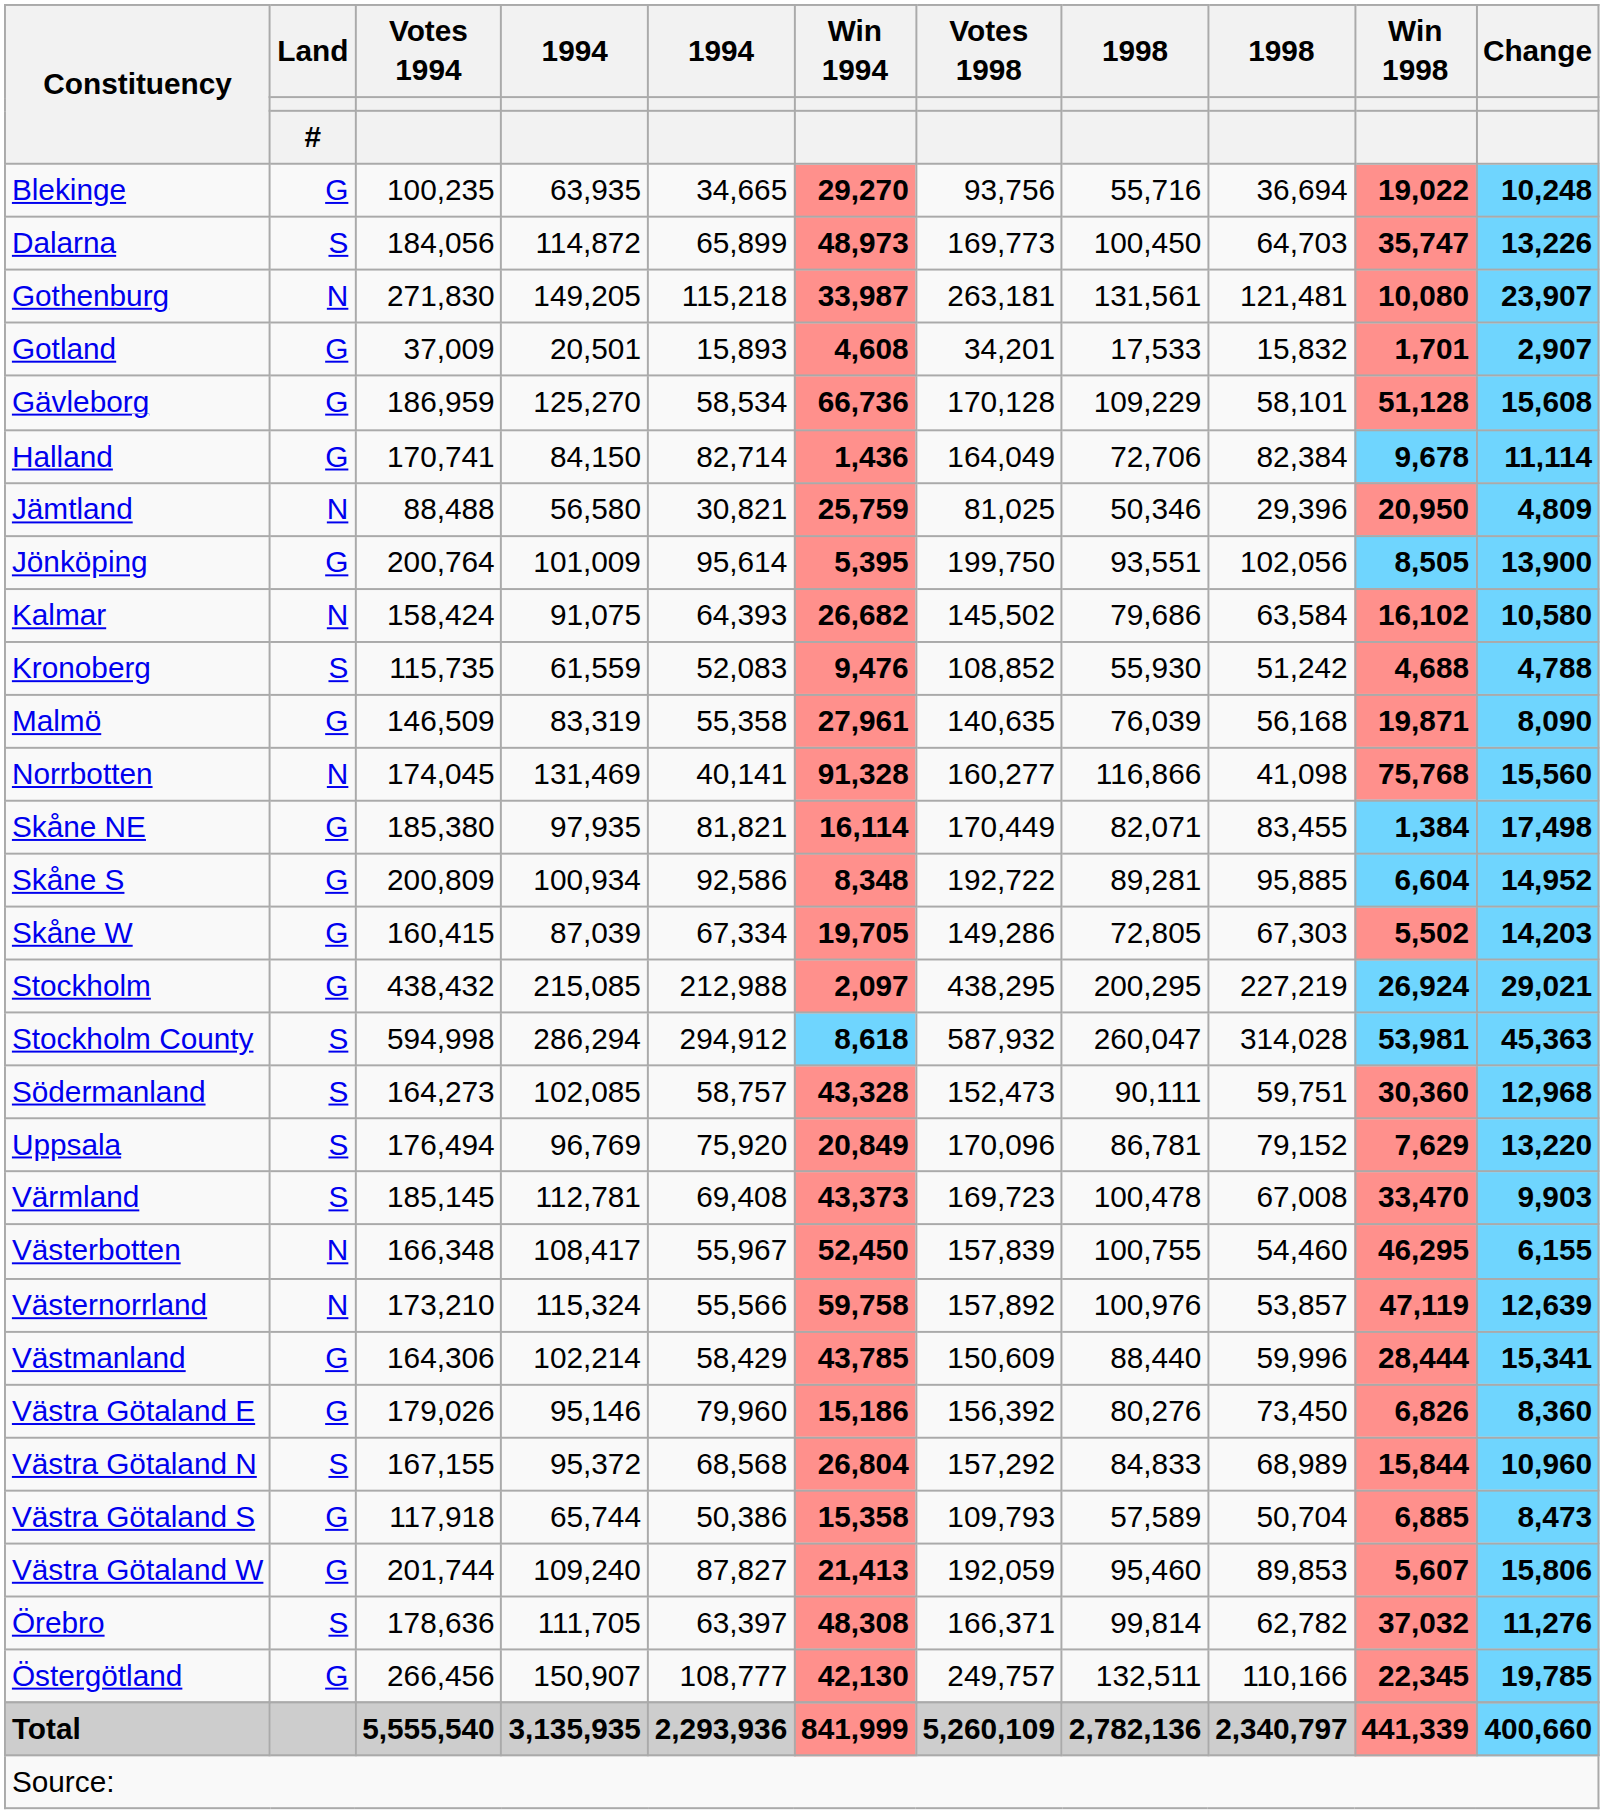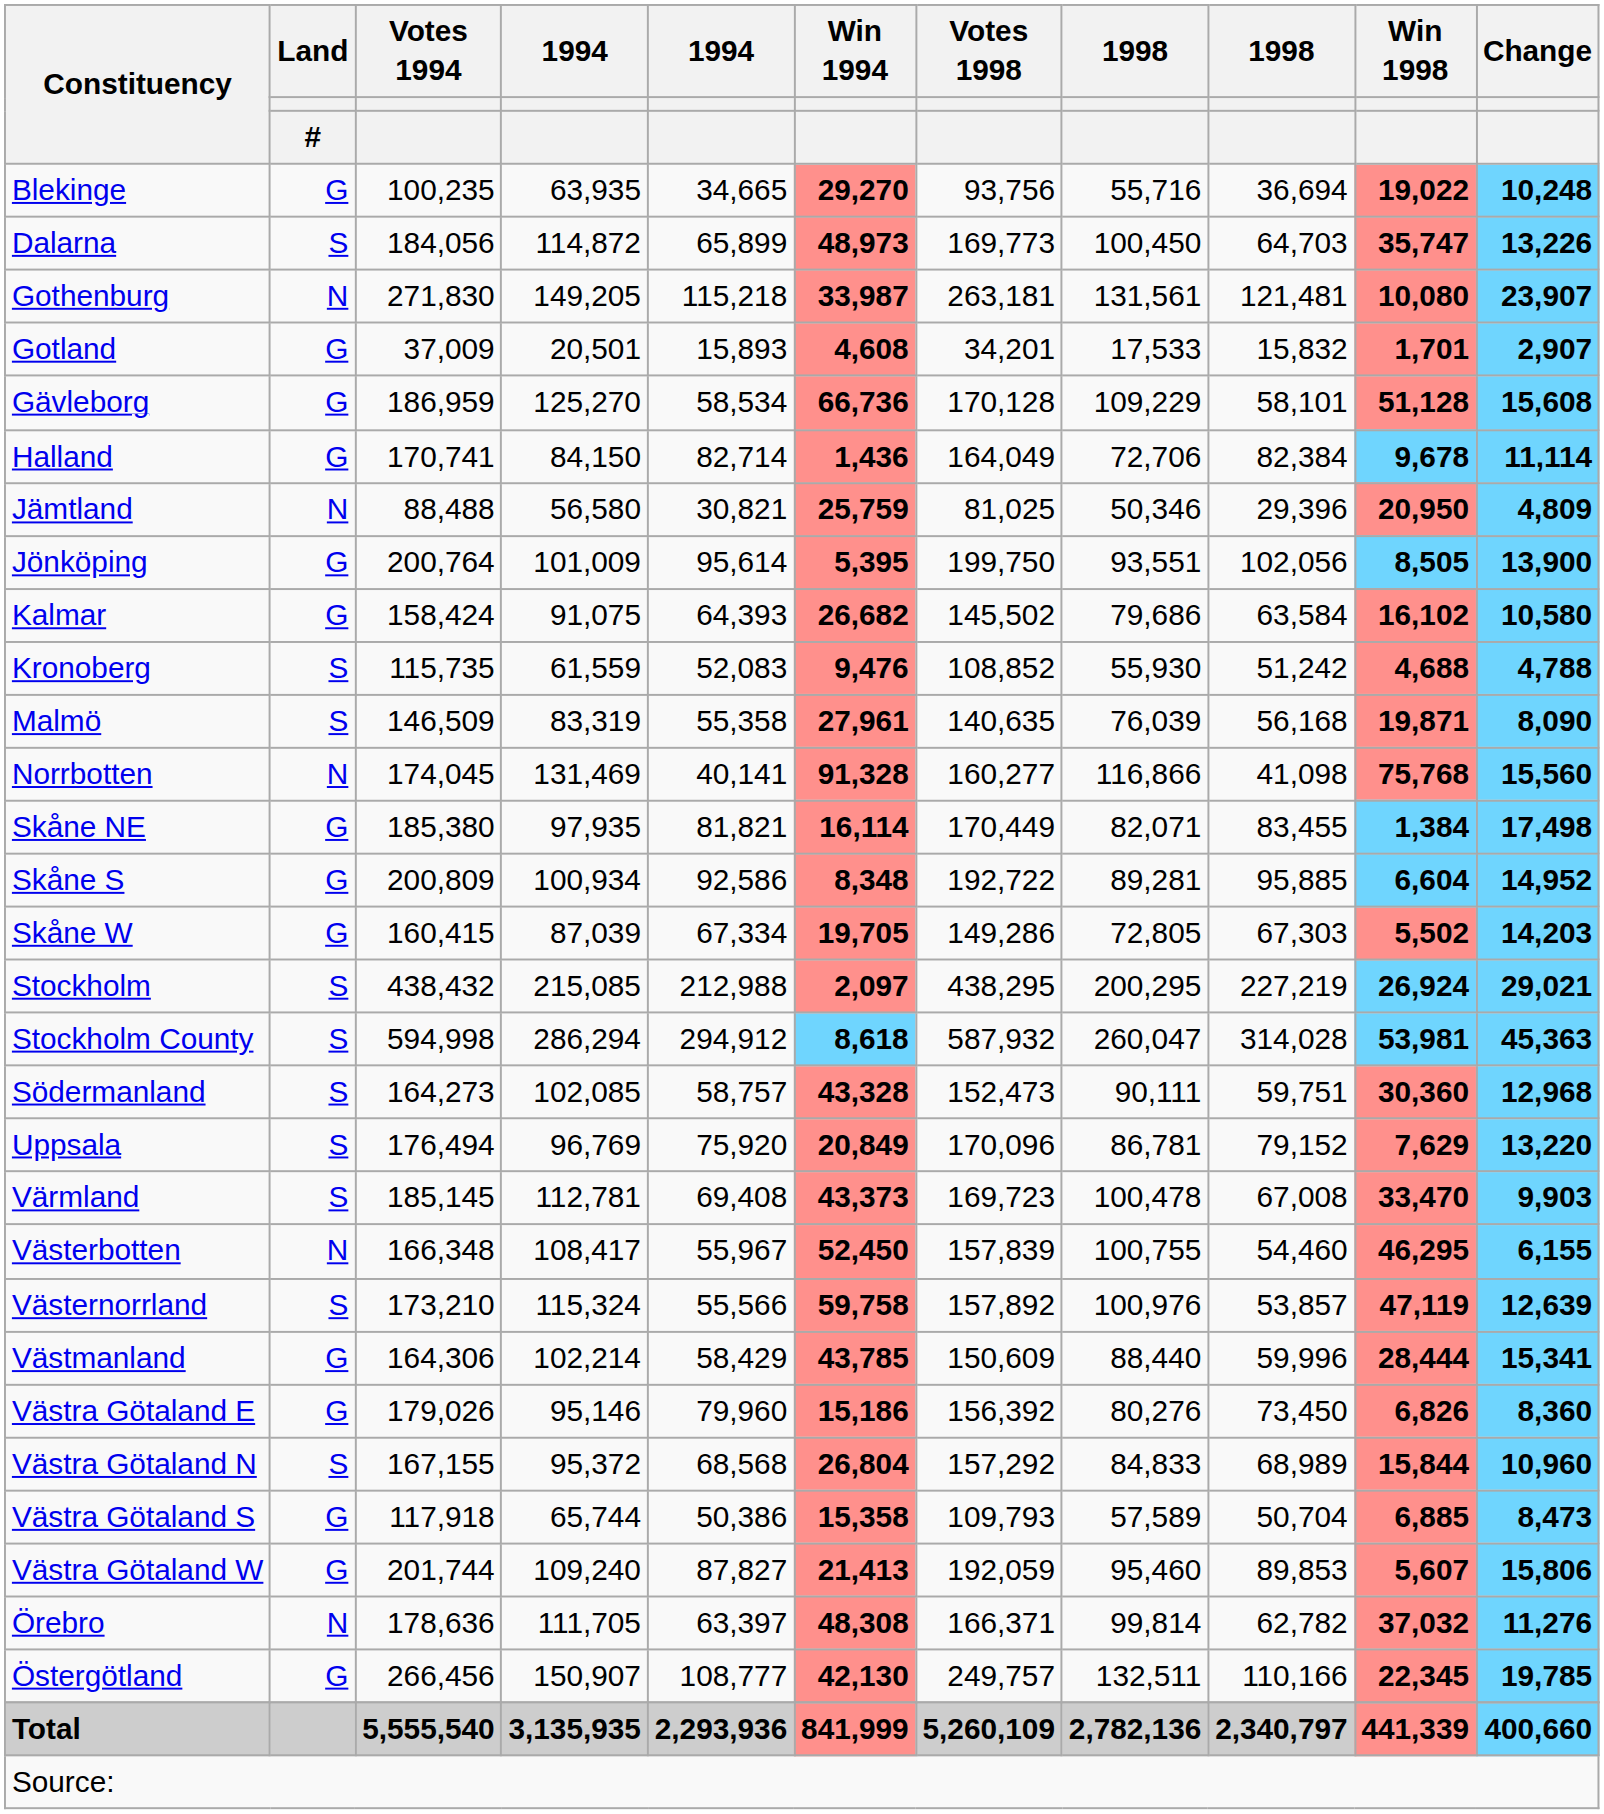(338, 614) N -> (337, 614) G
(337, 720) G -> (338, 720) S
(337, 985) G -> (338, 985) S
(338, 1304) N -> (338, 1304) S
(338, 1622) S -> (338, 1622) N
